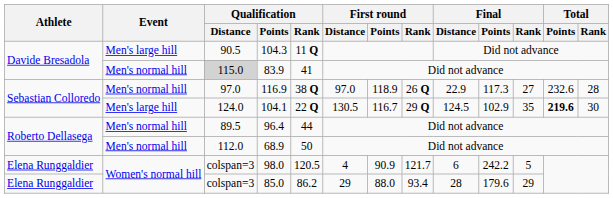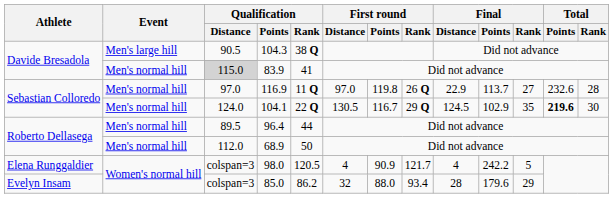(307, 51) 11 Q -> (307, 51) 38 Q
(307, 89) 38 Q -> (307, 89) 11 Q
(385, 89) 118.9 -> (385, 89) 119.8
(496, 89) 117.3 -> (496, 89) 113.7
(141, 108) Men's large hill -> (146, 108) Men's normal hill
(456, 165) 6 -> (456, 165) 4
(50, 184) Elena Runggaldier -> (39, 184) Evelyn Insam
(345, 184) 29 -> (345, 184) 32
